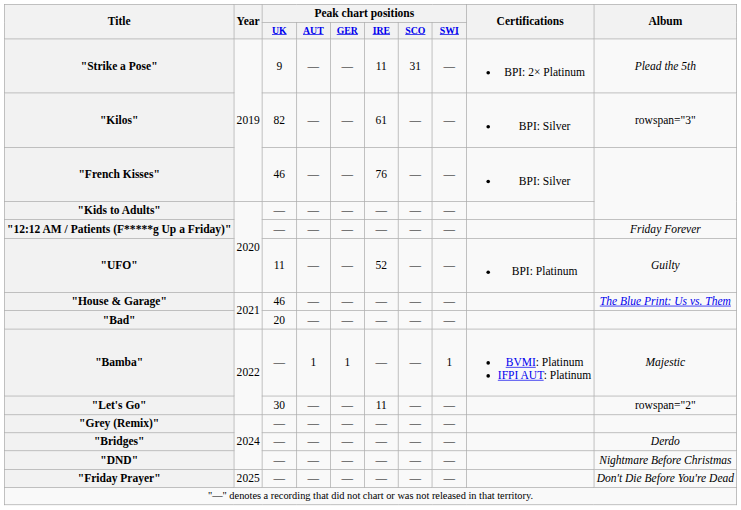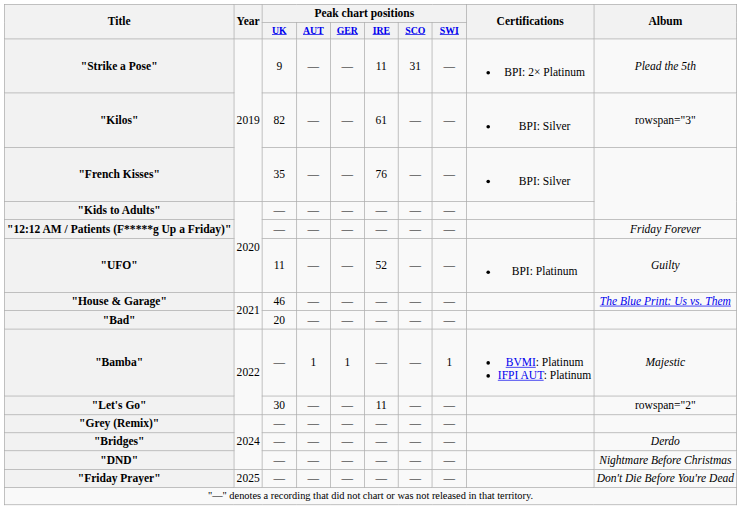(279, 174) 46 -> (279, 174) 35
